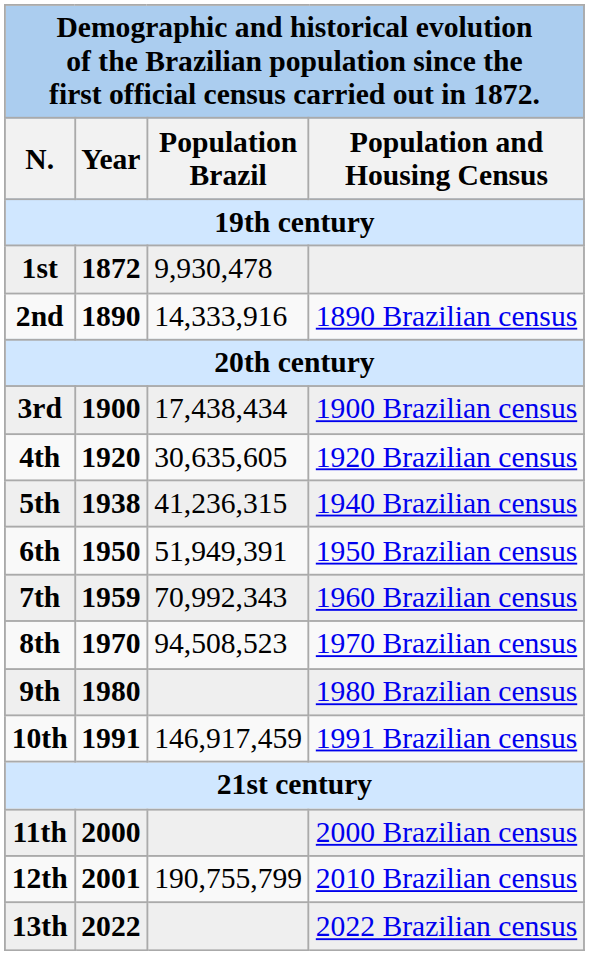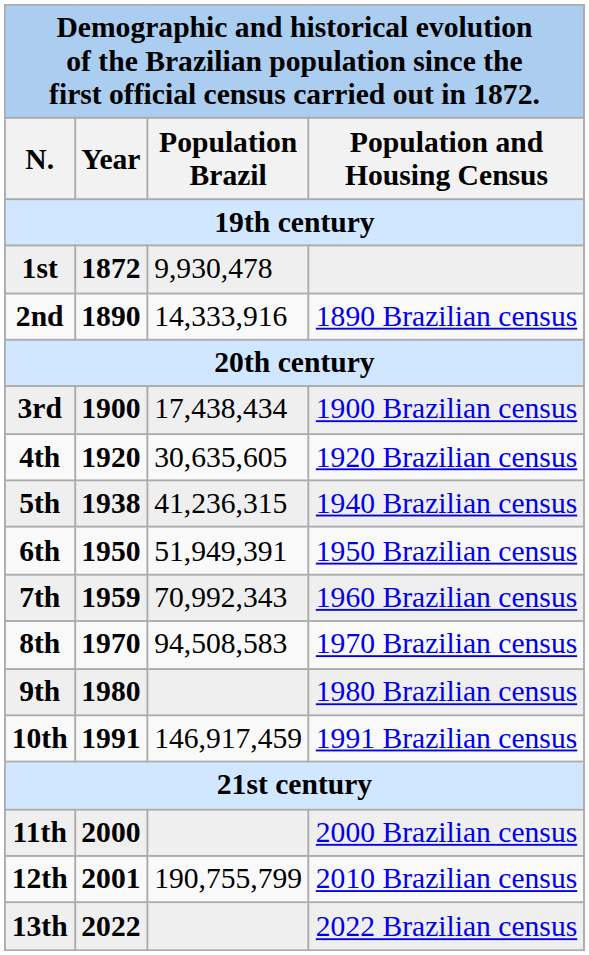(221, 644) 94,508,523 -> (221, 644) 94,508,583
